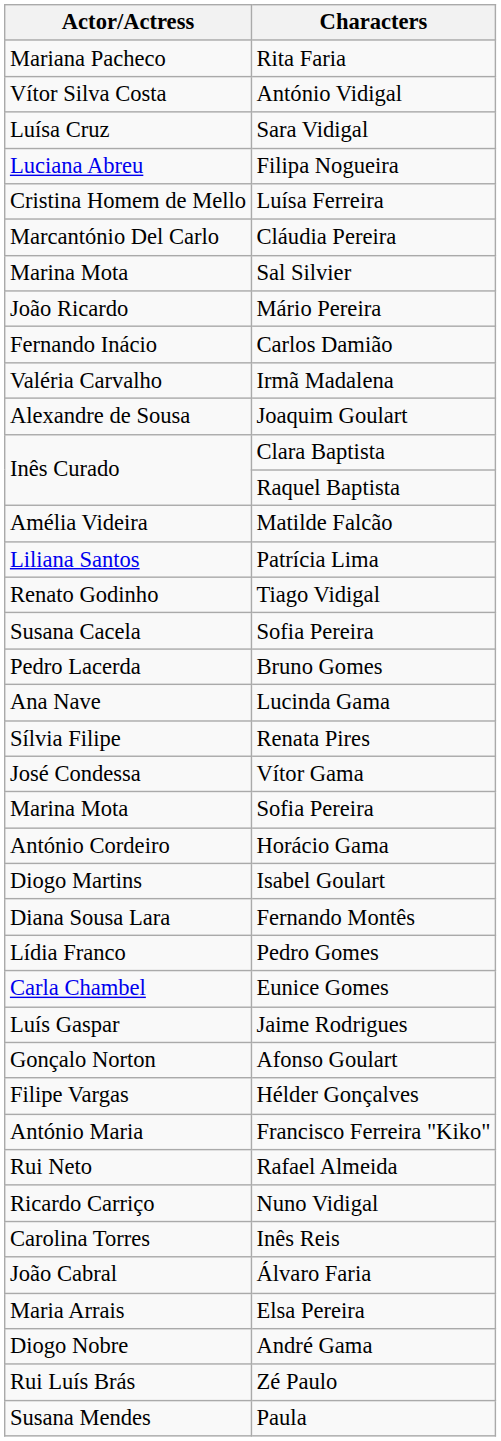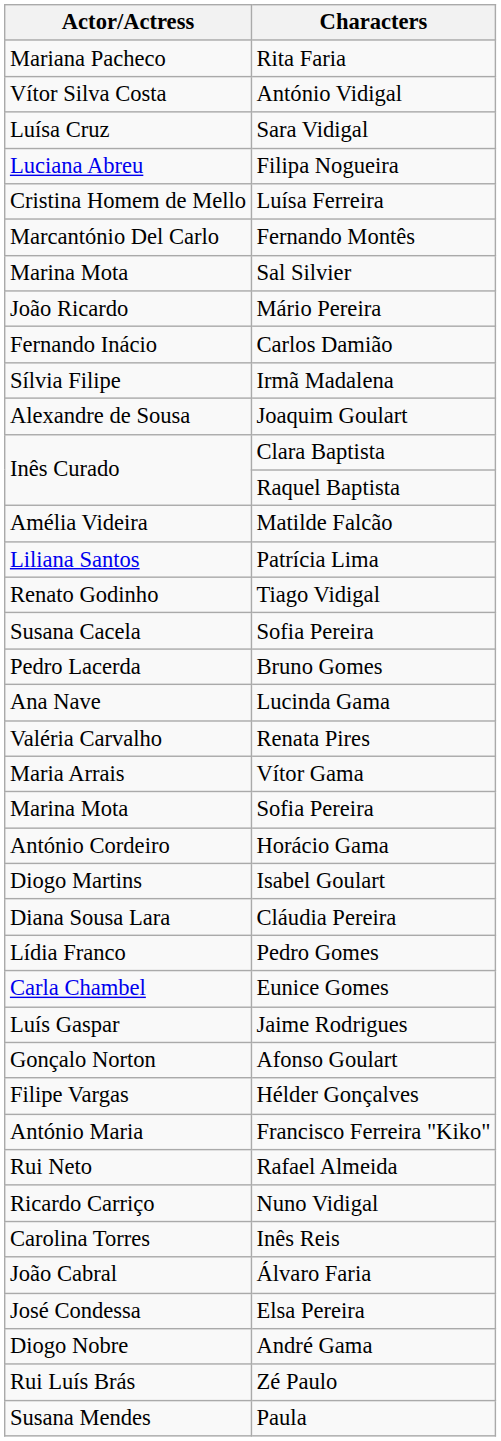(326, 237) Cláudia Pereira -> (336, 237) Fernando Montês
(86, 380) Valéria Carvalho -> (65, 380) Sílvia Filipe
(65, 737) Sílvia Filipe -> (86, 737) Valéria Carvalho
(75, 773) José Condessa -> (67, 773) Maria Arrais
(336, 916) Fernando Montês -> (326, 916) Cláudia Pereira
(67, 1310) Maria Arrais -> (75, 1310) José Condessa
